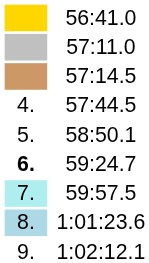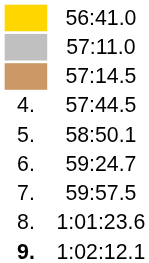(26, 164) bold -> (26, 164) normal
(26, 193) paleturquoise background -> (26, 193) no background
(26, 222) lightblue background -> (26, 222) no background
(26, 251) normal -> (26, 251) bold
